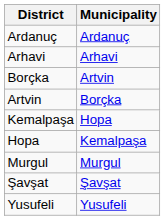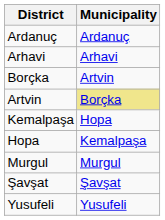(101, 99) no background -> (101, 99) khaki background
